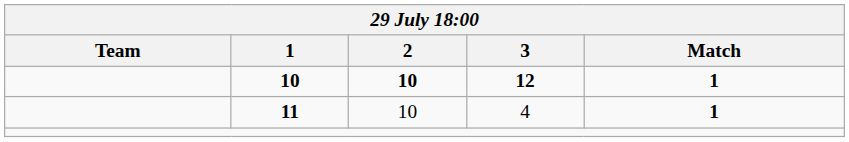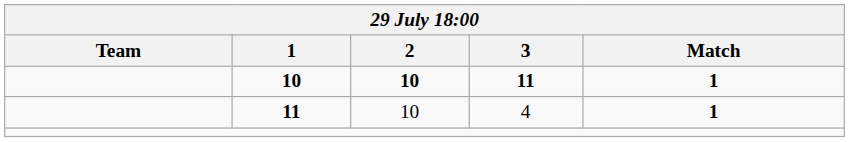(525, 81) 12 -> (526, 81) 11
